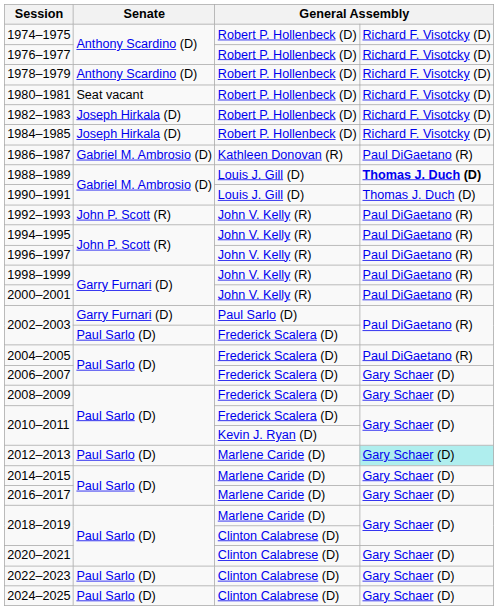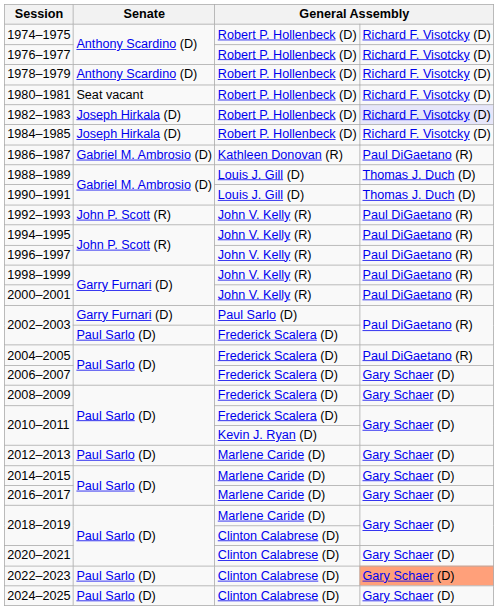(427, 114) no background -> (427, 114) lavender background
(422, 174) bold -> (419, 174) normal
(408, 455) paleturquoise background -> (408, 455) no background
(408, 575) no background -> (408, 575) lightsalmon background
